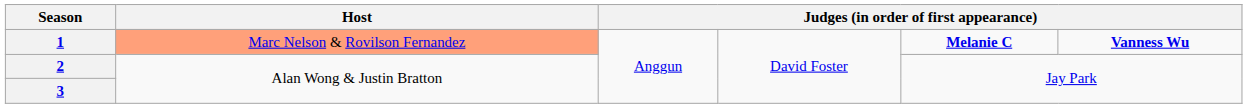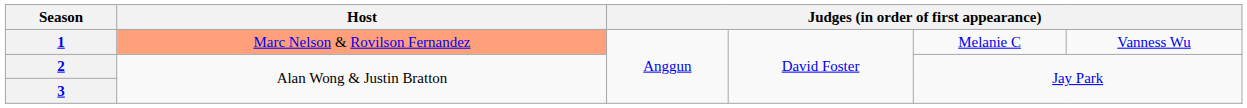(979, 41) bold -> (990, 41) normal
(1150, 41) bold -> (1154, 41) normal
